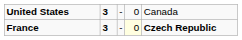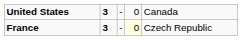(180, 27) bold -> (178, 27) normal
